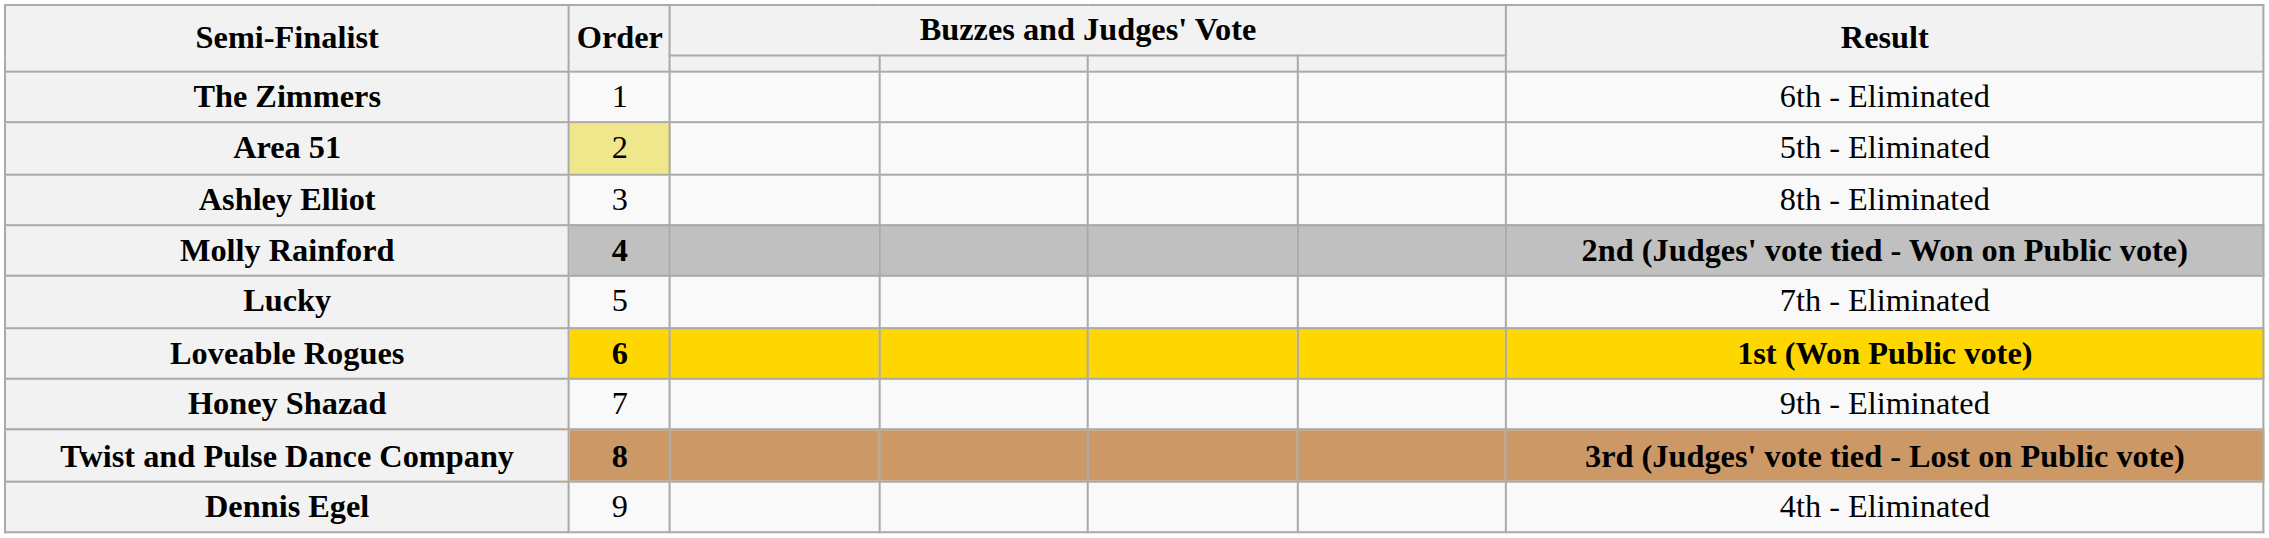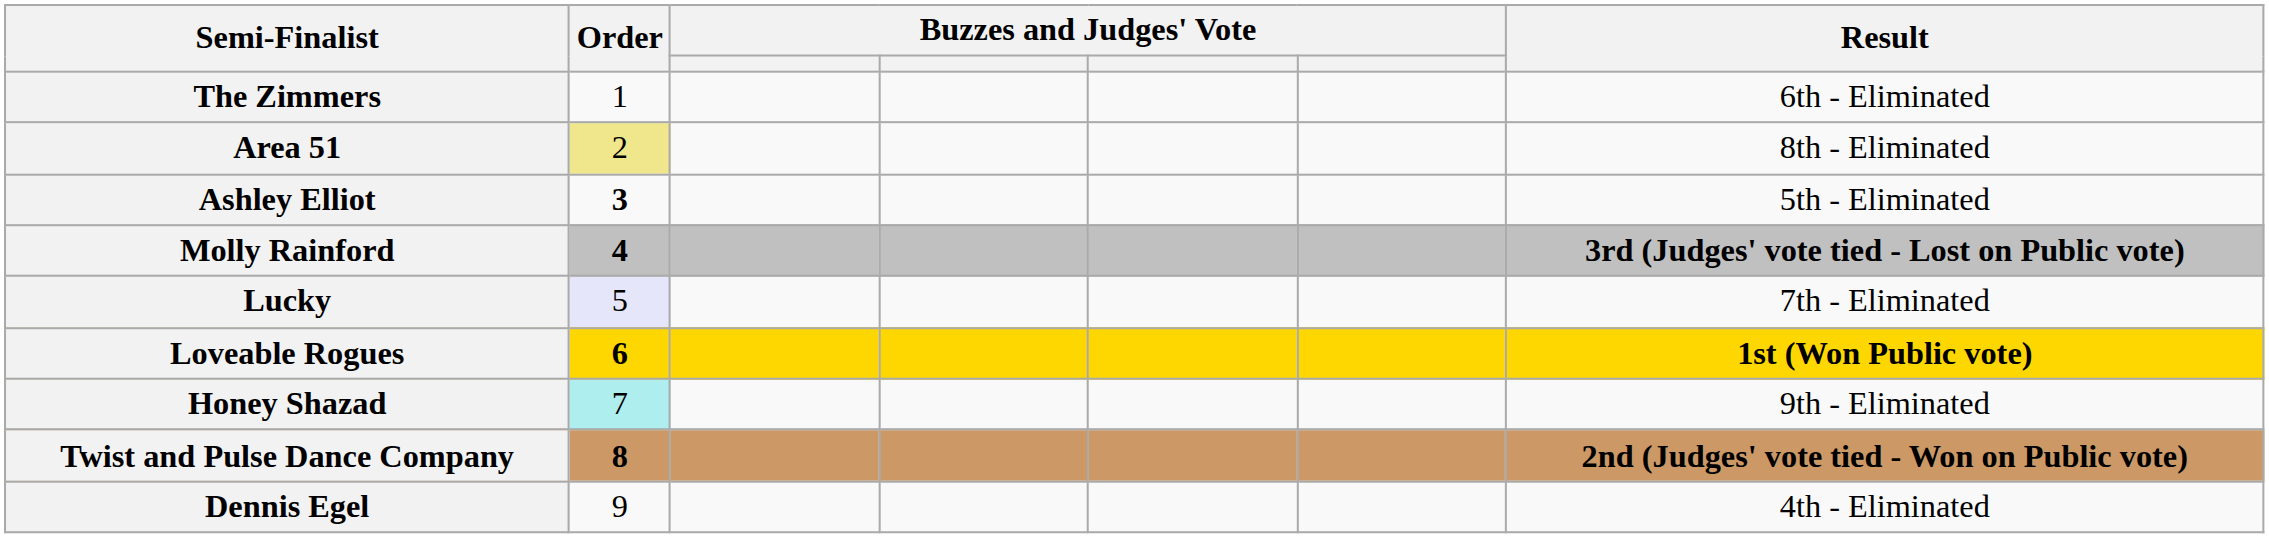(1885, 147) 5th - Eliminated -> (1885, 147) 8th - Eliminated
(620, 198) normal -> (620, 198) bold
(1885, 198) 8th - Eliminated -> (1885, 198) 5th - Eliminated
(1885, 250) 2nd (Judges' vote tied - Won on Public vote) -> (1885, 250) 3rd (Judges' vote tied - Lost on Public vote)
(620, 301) no background -> (620, 301) lavender background
(620, 403) no background -> (620, 403) paleturquoise background
(1885, 455) 3rd (Judges' vote tied - Lost on Public vote) -> (1885, 455) 2nd (Judges' vote tied - Won on Public vote)
